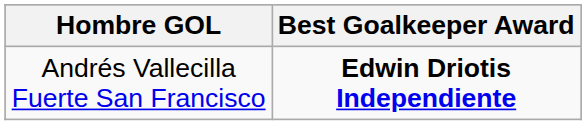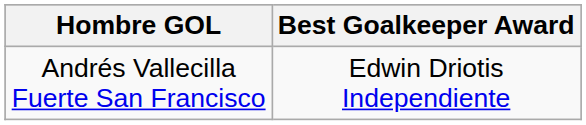(426, 82) bold -> (426, 82) normal
